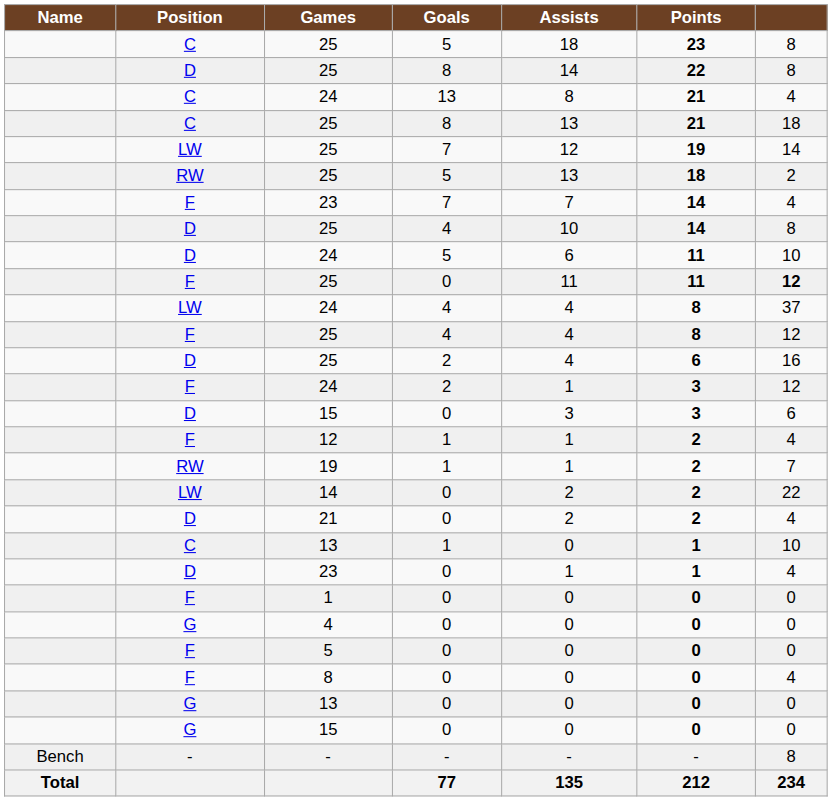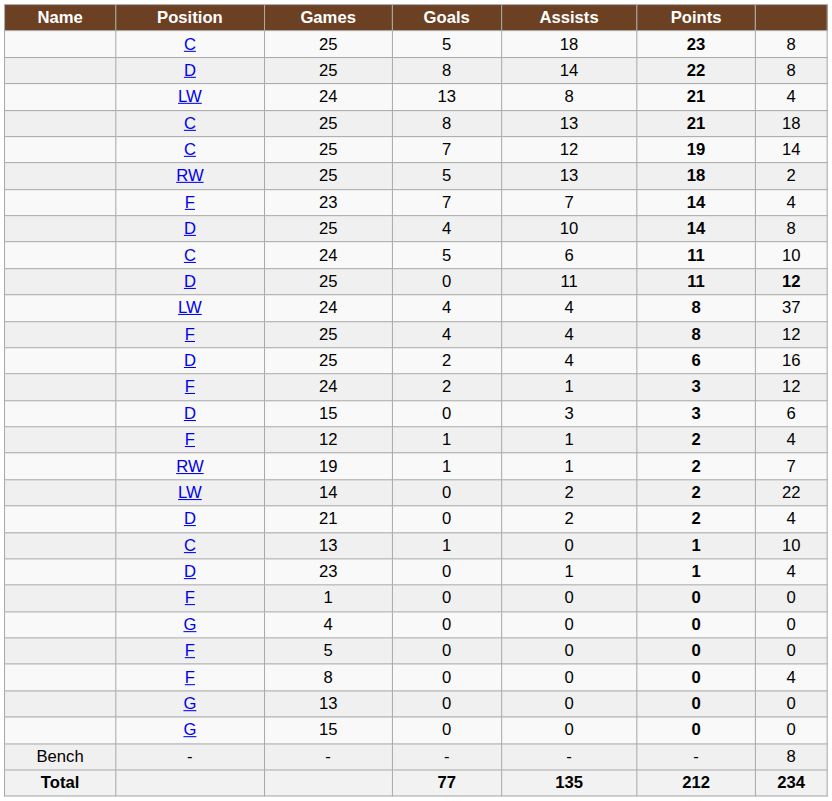(190, 96) C -> (190, 96) LW
(190, 149) LW -> (190, 149) C
(190, 255) D -> (190, 255) C
(190, 281) F -> (190, 281) D
